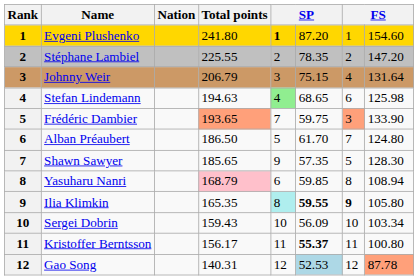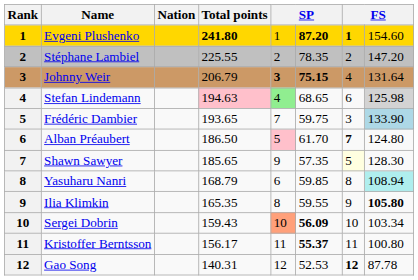(219, 35) normal -> (219, 35) bold
(277, 35) bold -> (277, 35) normal
(314, 35) normal -> (314, 35) bold
(349, 35) normal -> (349, 35) bold
(277, 77) normal -> (277, 77) bold
(314, 77) normal -> (314, 77) bold
(219, 98) no background -> (219, 98) pink background
(386, 98) no background -> (386, 98) lightgrey background
(219, 118) lightsalmon background -> (219, 118) no background
(349, 118) lightsalmon background -> (349, 118) no background
(386, 118) no background -> (386, 118) lightblue background
(277, 139) no background -> (277, 139) pink background
(349, 139) normal -> (349, 139) bold
(349, 160) no background -> (349, 160) lightyellow background
(219, 181) pink background -> (219, 181) no background
(386, 181) no background -> (386, 181) paleturquoise background
(277, 202) paleturquoise background -> (277, 202) no background
(314, 202) bold -> (314, 202) normal
(349, 202) bold -> (349, 202) normal
(386, 202) normal -> (386, 202) bold
(280, 222) no background -> (280, 222) lightsalmon background
(314, 222) normal -> (314, 222) bold
(314, 264) lightblue background -> (314, 264) no background
(352, 264) normal -> (352, 264) bold
(382, 264) lightsalmon background -> (382, 264) no background
